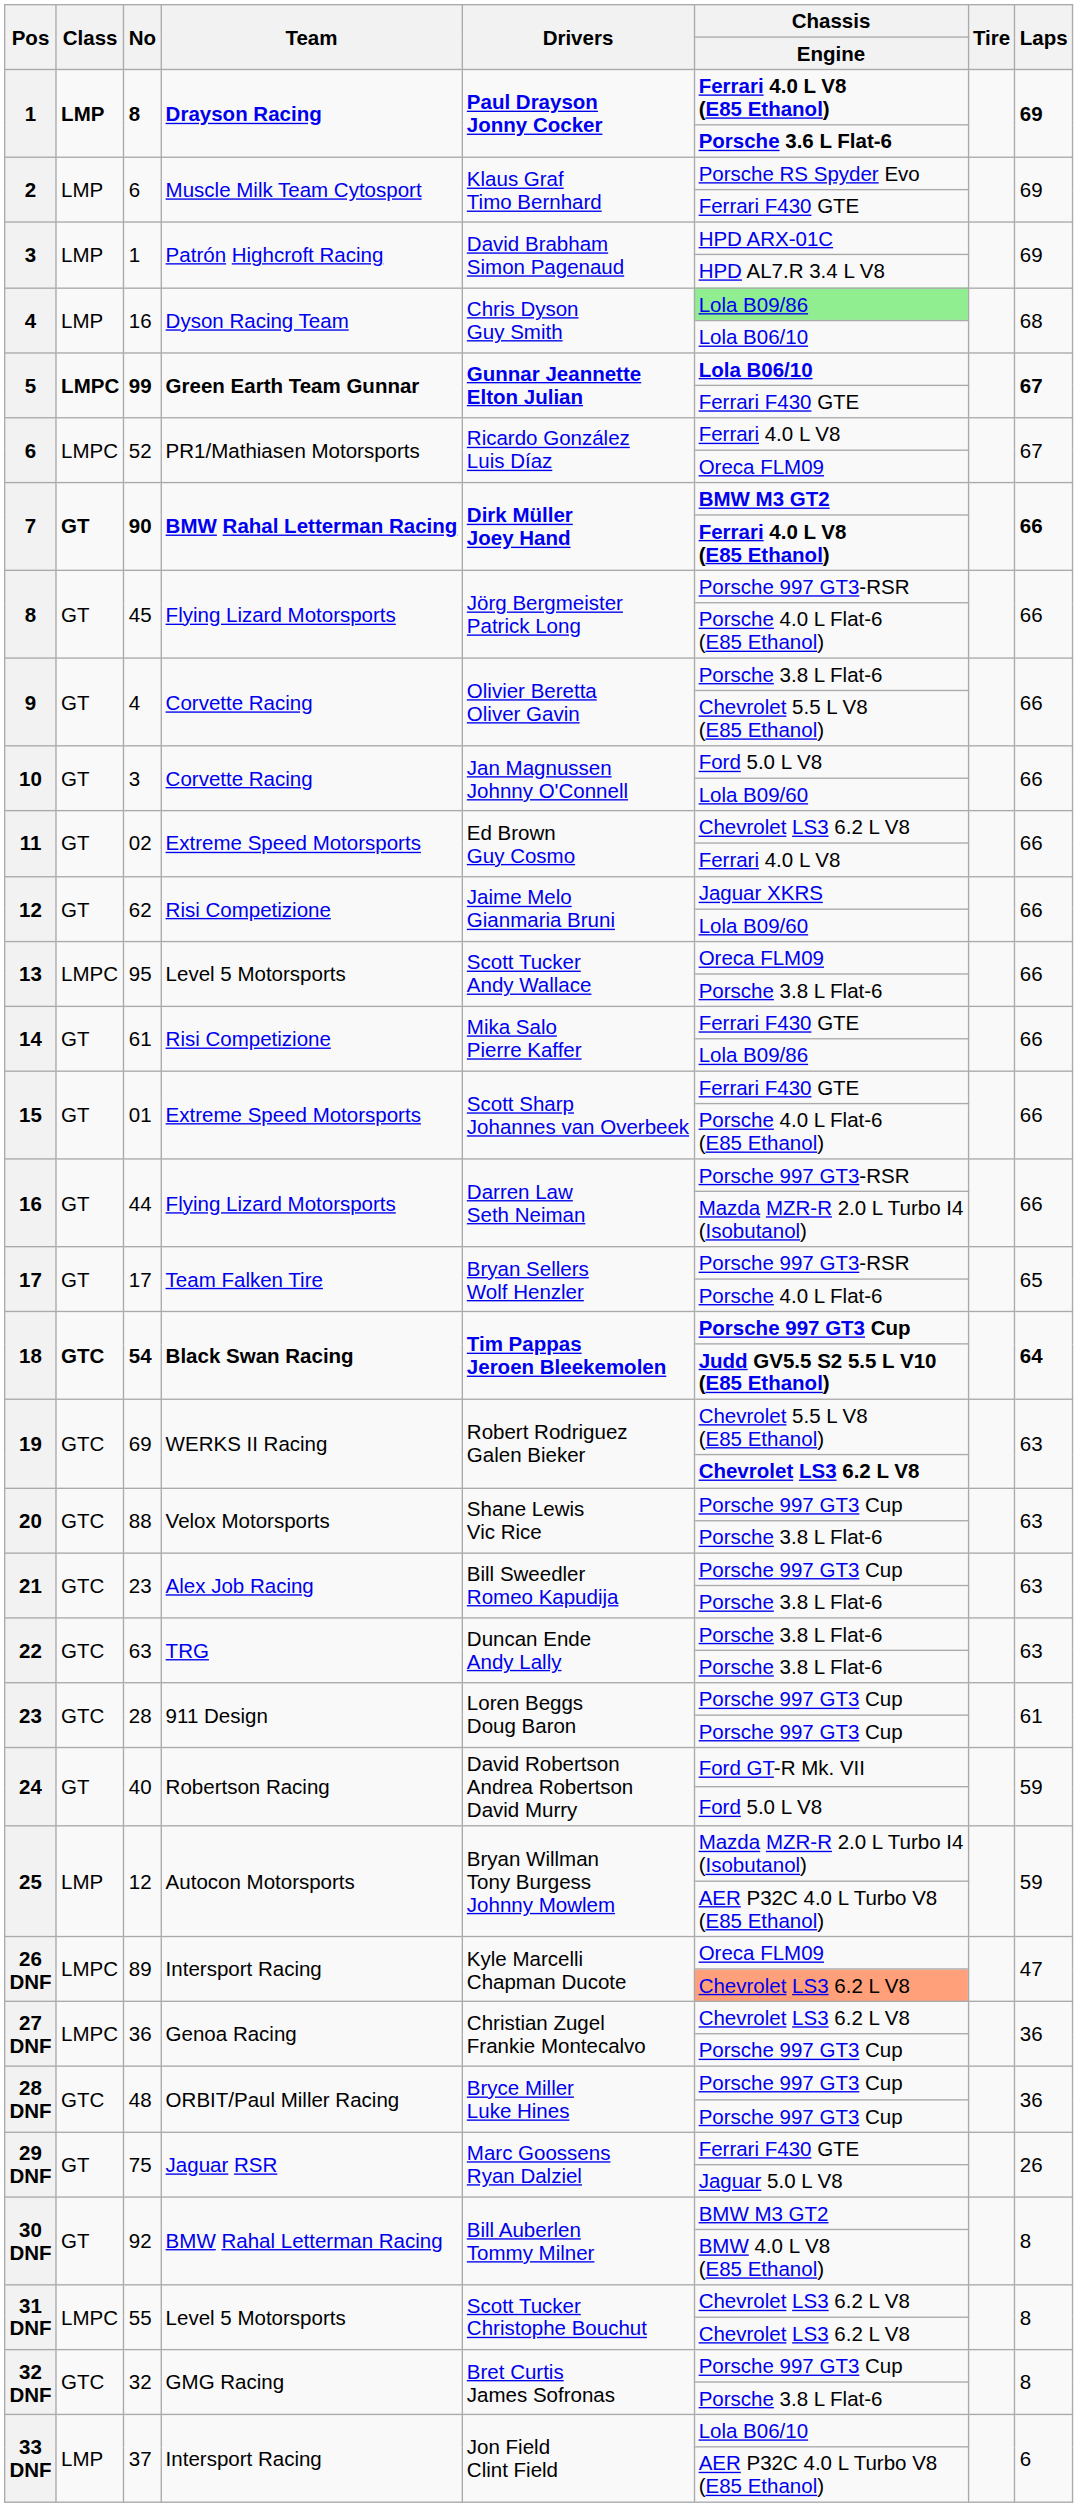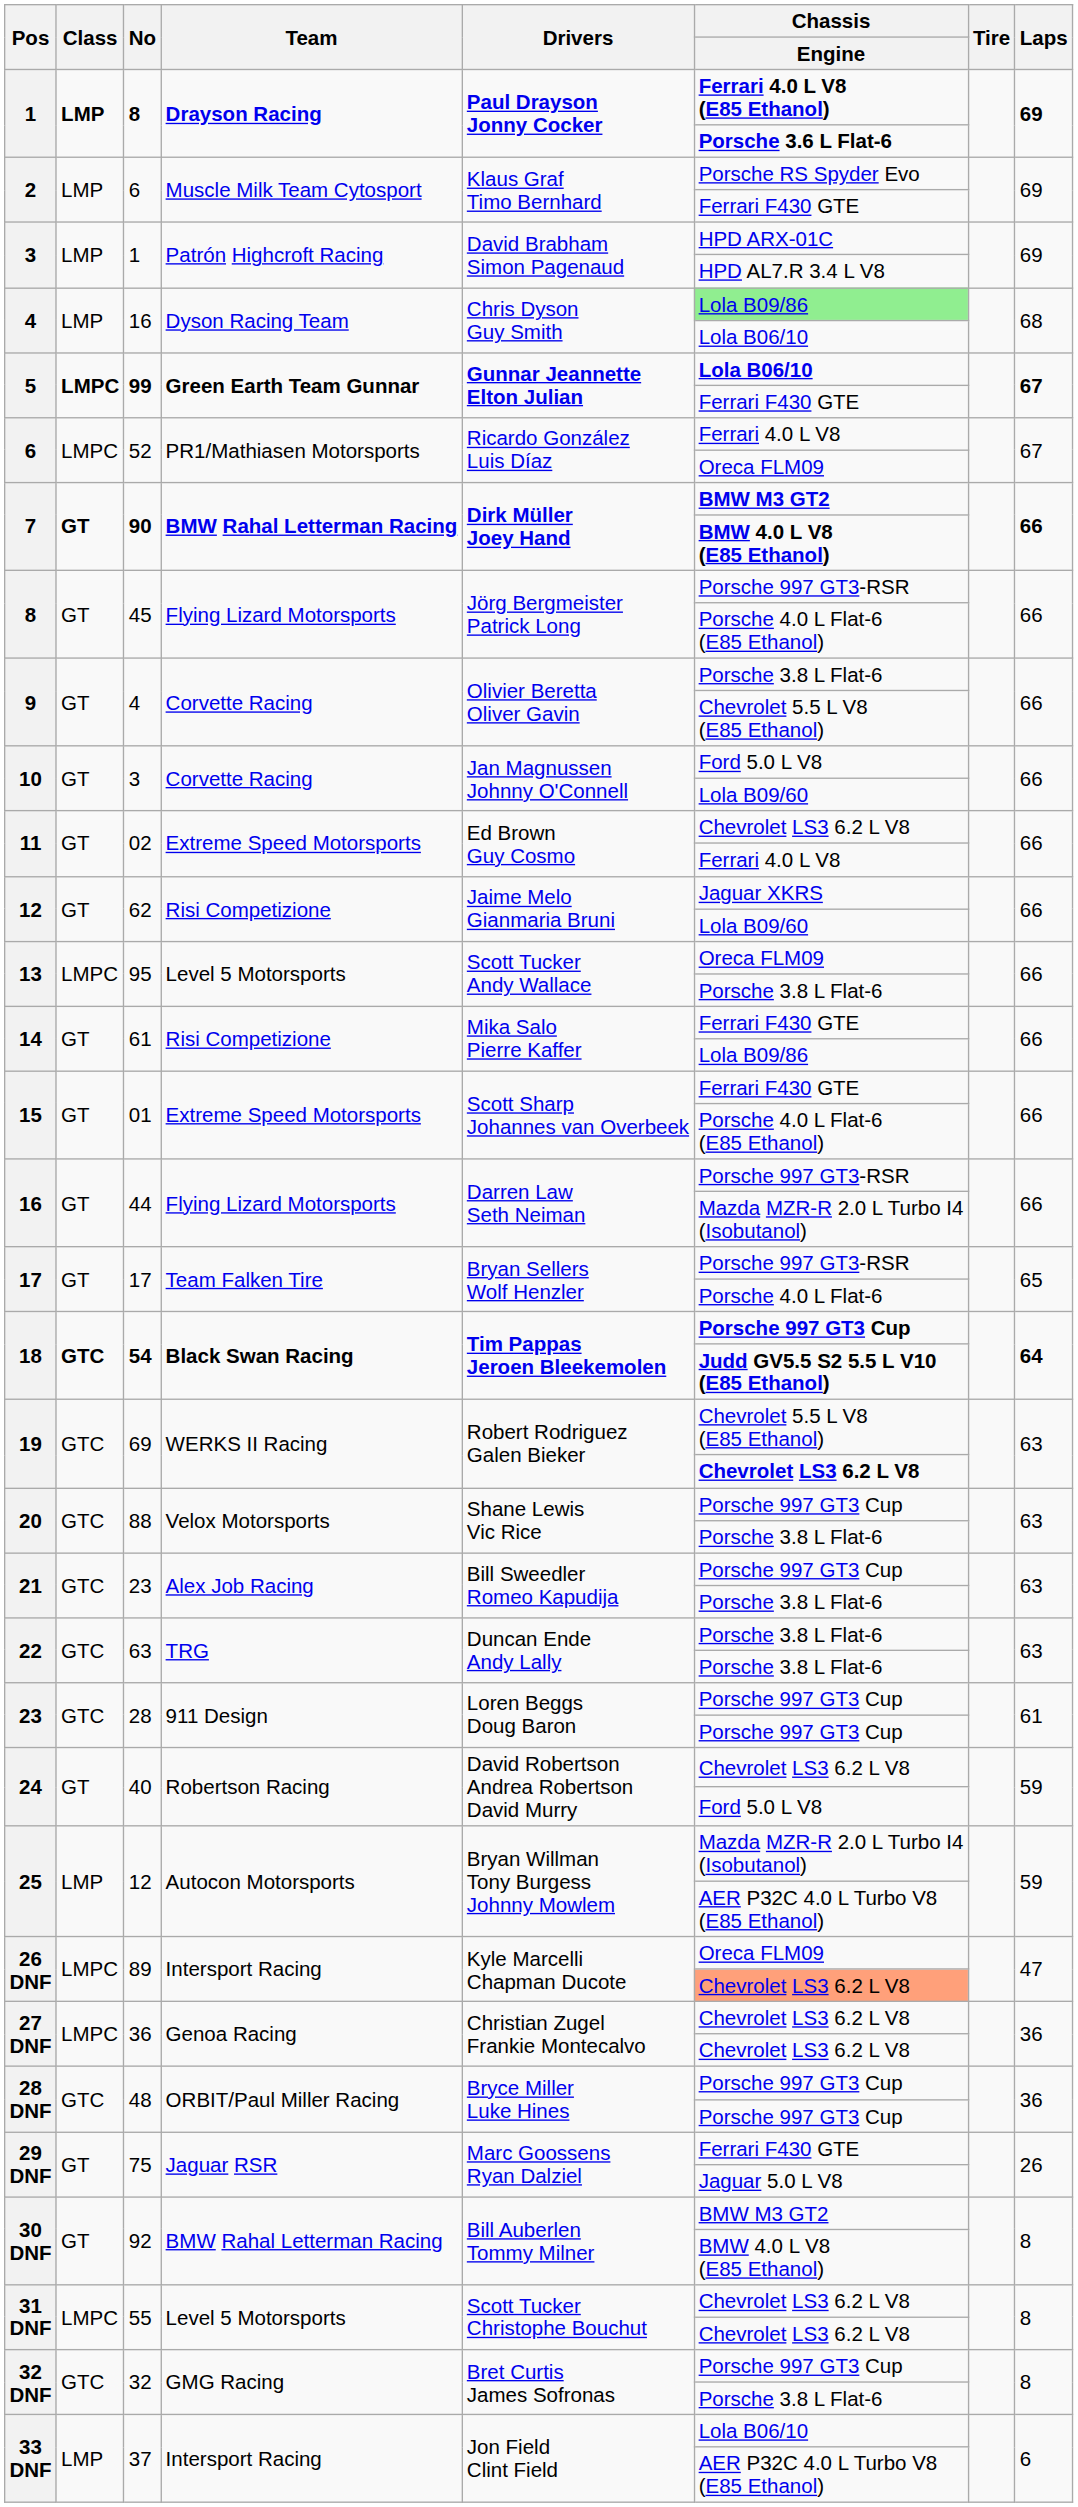(773, 543) Ferrari 4.0 L V8 (E85 Ethanol) -> (766, 543) BMW 4.0 L V8 (E85 Ethanol)
(782, 1767) Ford GT-R Mk. VII -> (804, 1767) Chevrolet LS3 6.2 L V8
(801, 2051) Porsche 997 GT3 Cup -> (804, 2051) Chevrolet LS3 6.2 L V8
